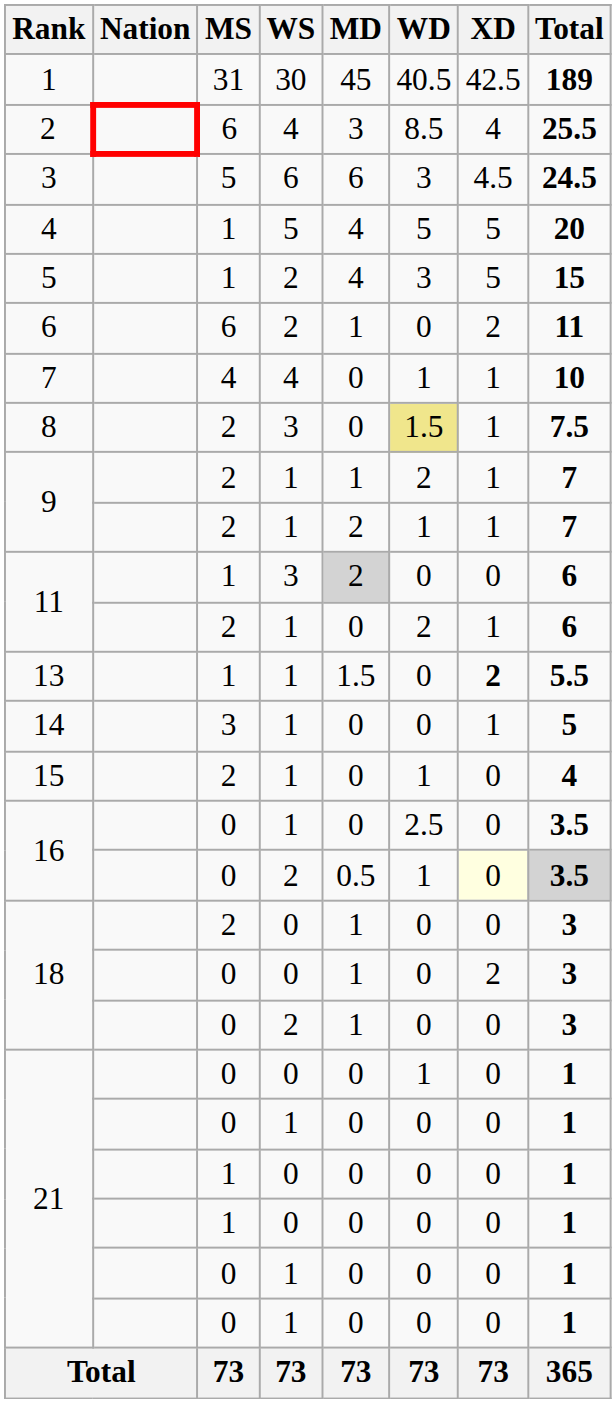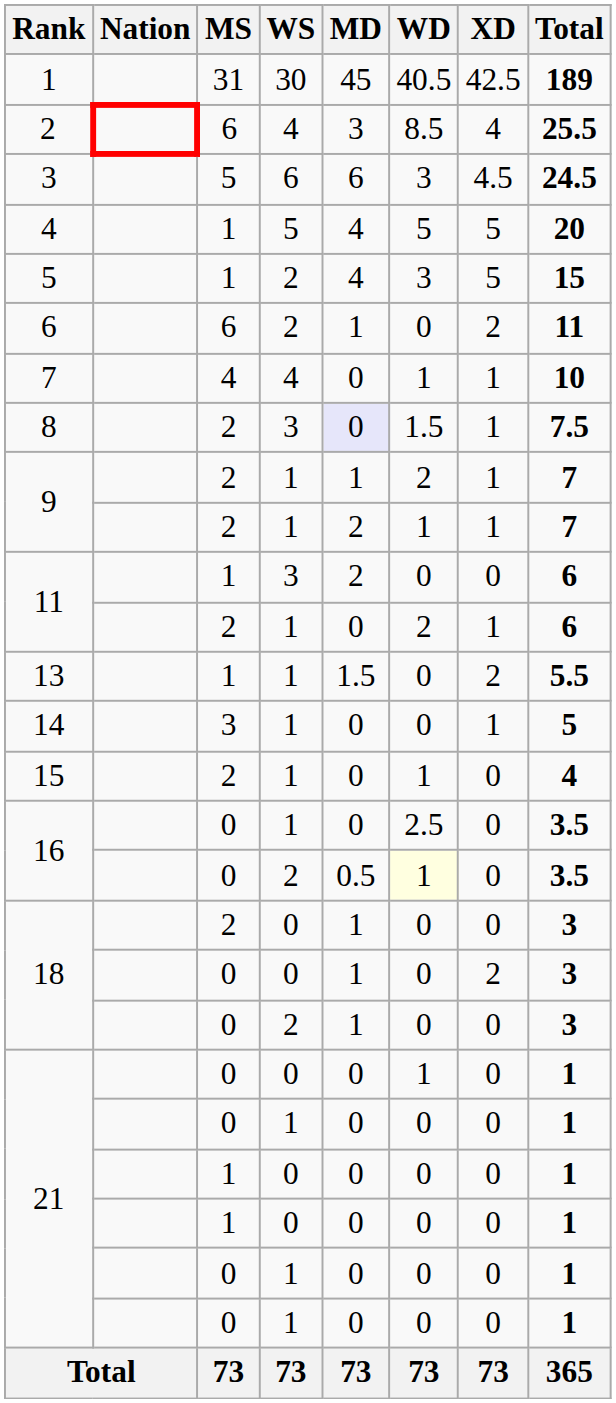(356, 427) no background -> (356, 427) lavender background
(424, 427) khaki background -> (424, 427) no background
(356, 576) lightgrey background -> (356, 576) no background
(493, 675) bold -> (493, 675) normal
(424, 874) no background -> (424, 874) lightyellow background
(493, 874) lightyellow background -> (493, 874) no background
(569, 874) lightgrey background -> (569, 874) no background
